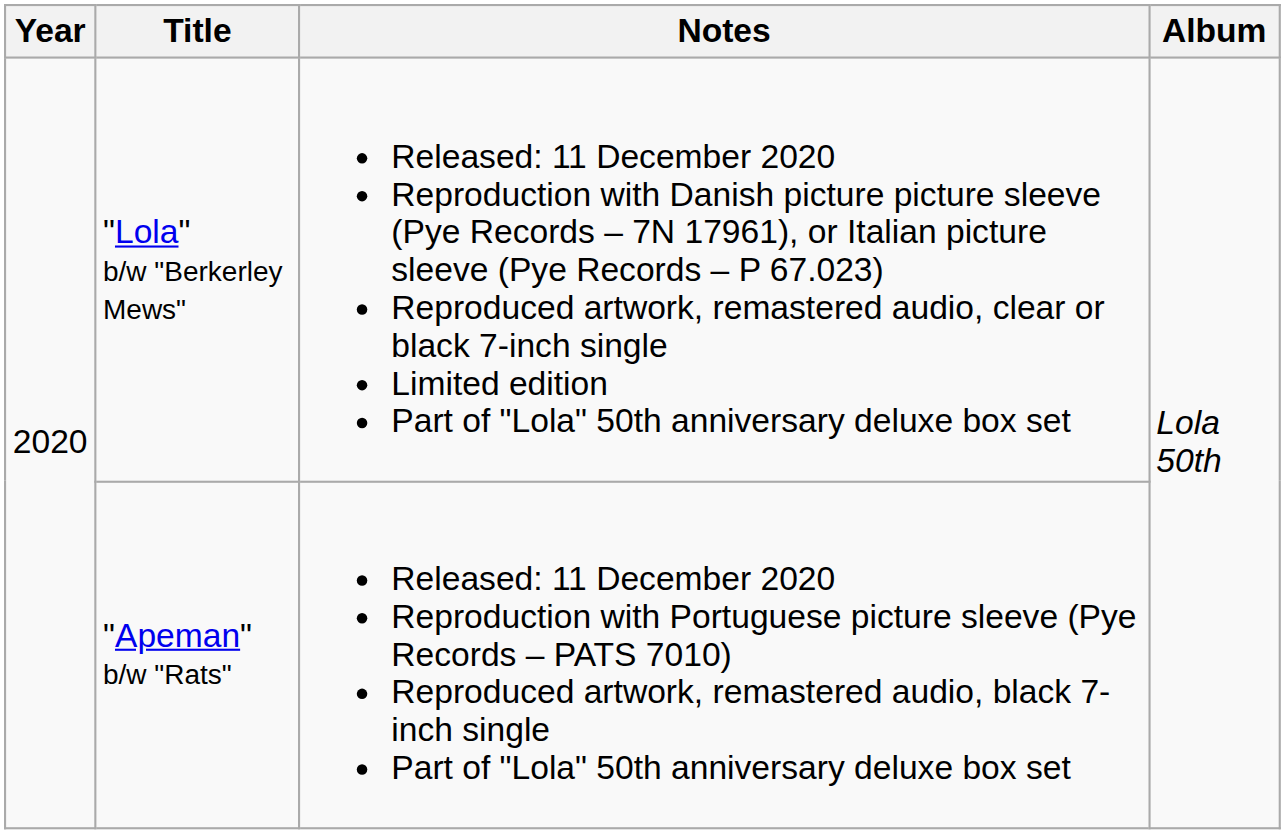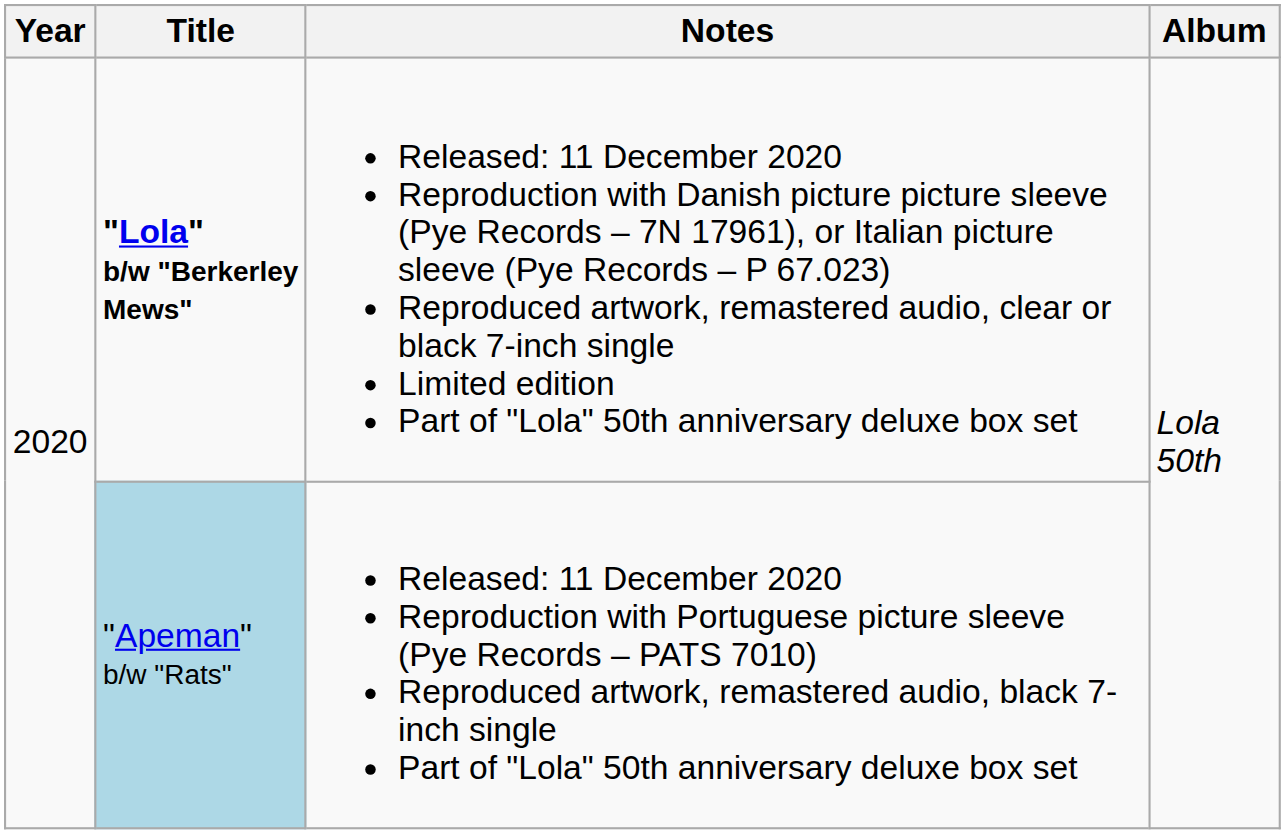(193, 269) normal -> (201, 269) bold
(178, 654) no background -> (178, 654) lightblue background
